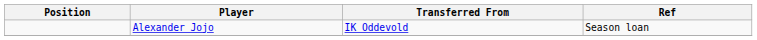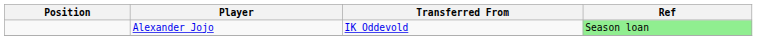(617, 28) no background -> (617, 28) lightgreen background
